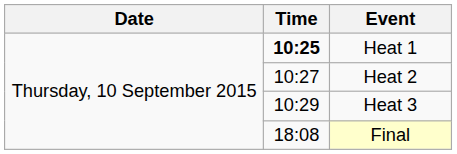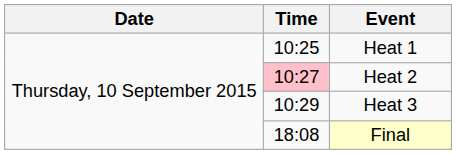(296, 47) bold -> (296, 47) normal
(296, 76) no background -> (296, 76) pink background
